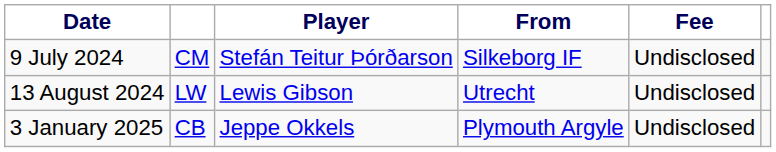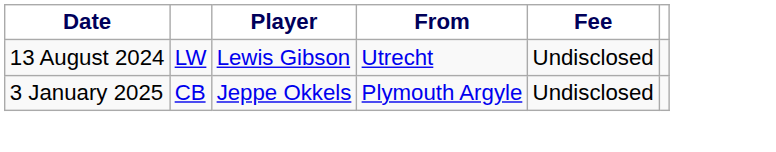- row: (67, 57)
